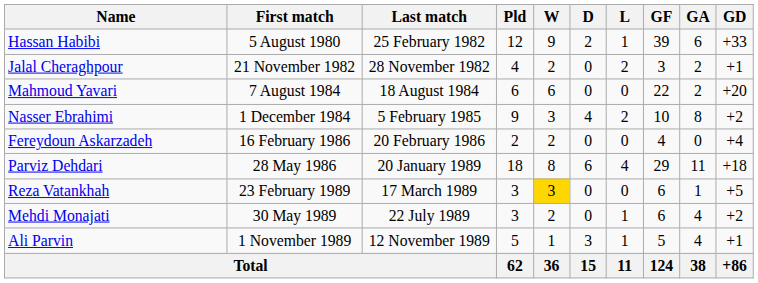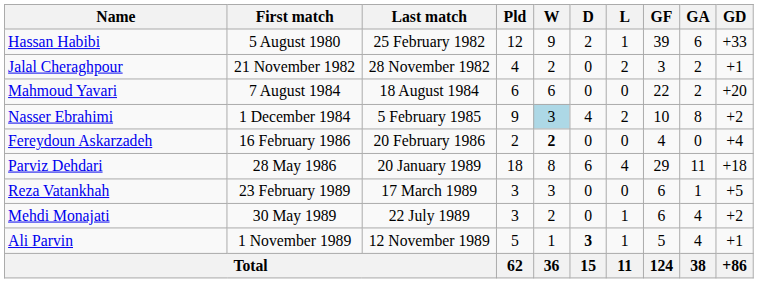(552, 116) no background -> (552, 116) lightblue background
(552, 141) normal -> (552, 141) bold
(552, 191) gold background -> (552, 191) no background
(588, 240) normal -> (588, 240) bold
